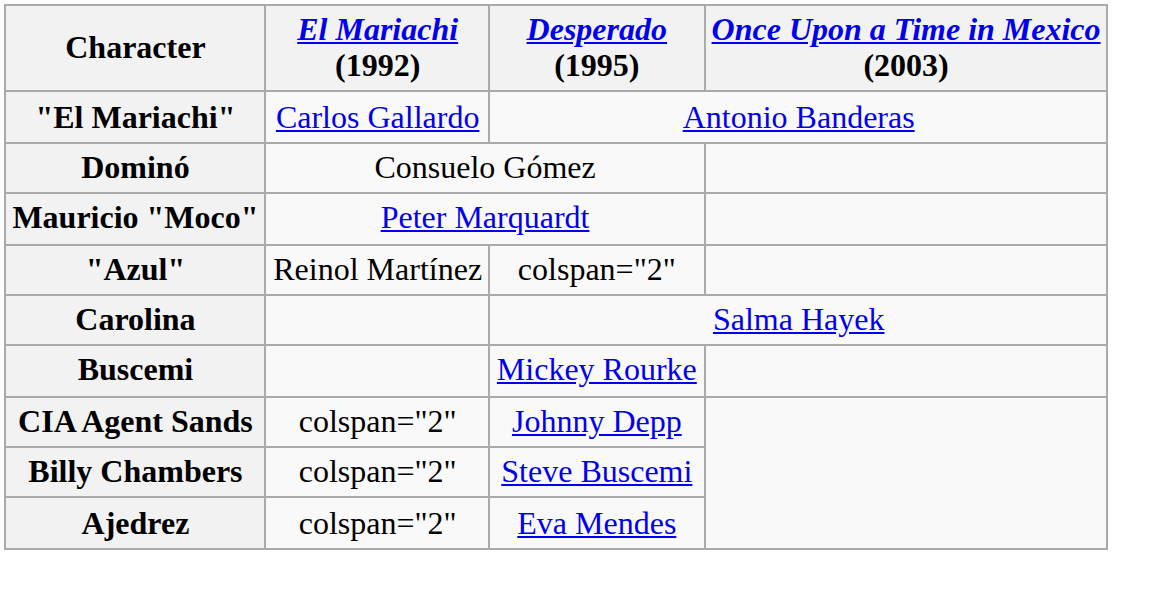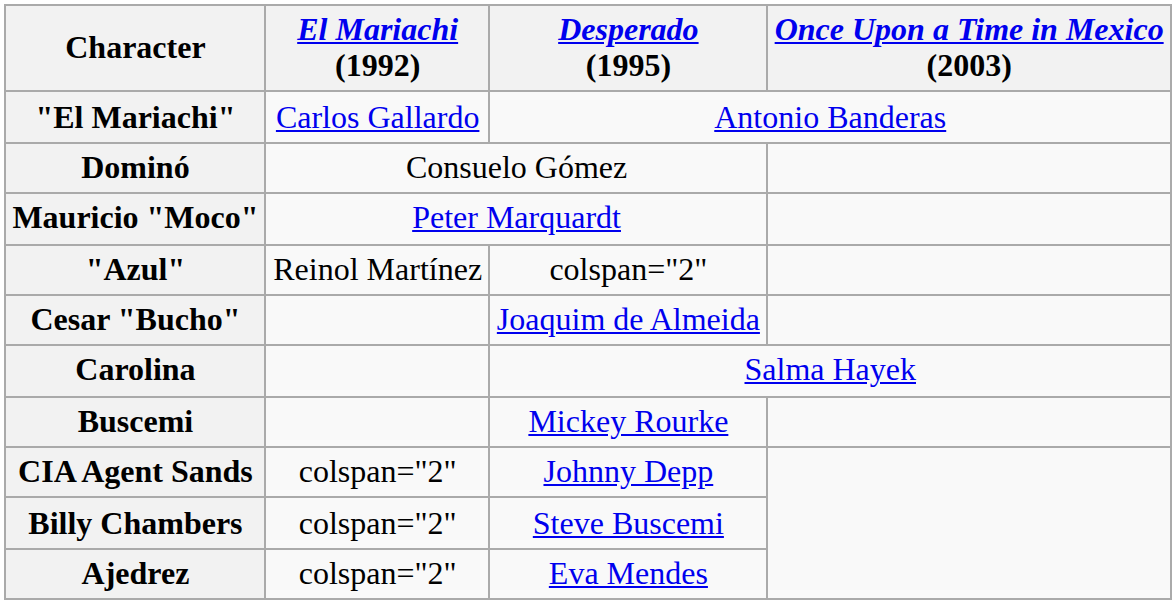+ row: (135, 319)
